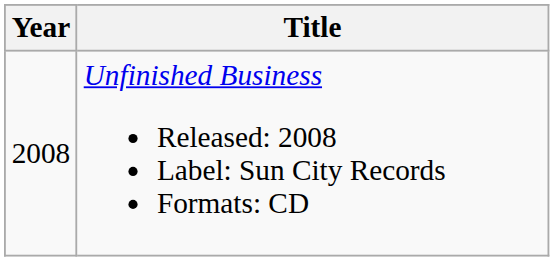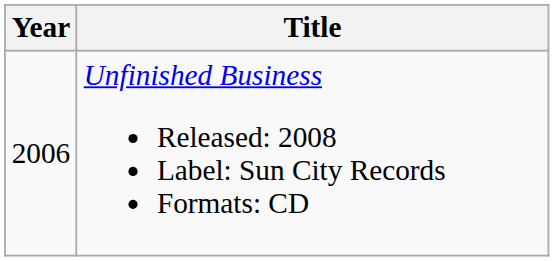(41, 152) 2008 -> (41, 152) 2006
